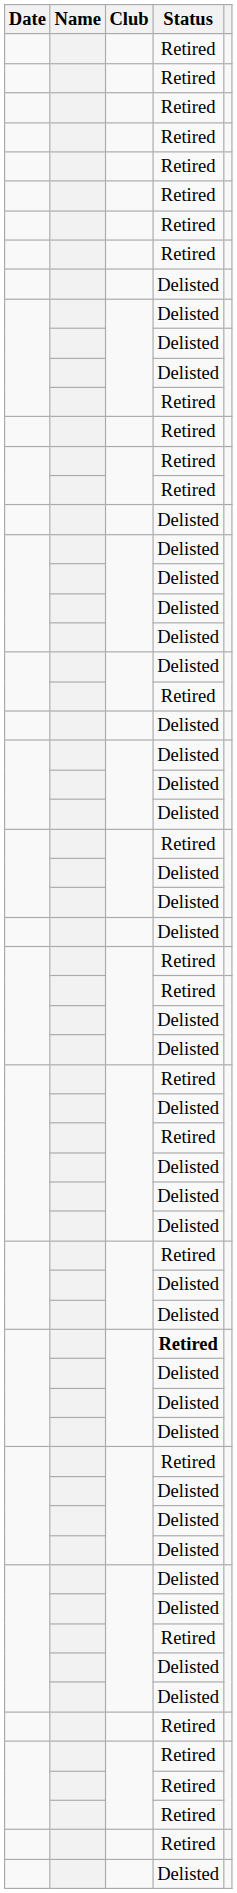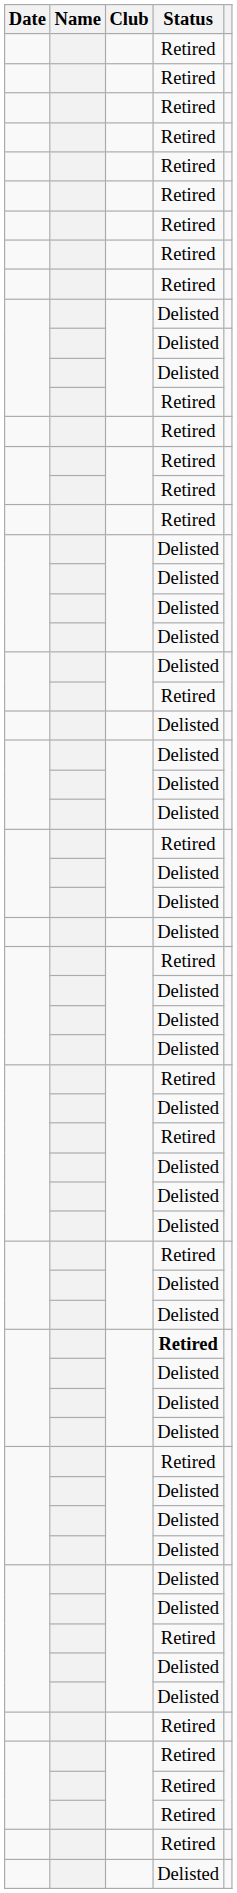(188, 284) Delisted -> (188, 284) Retired
(188, 519) Delisted -> (188, 519) Retired
(188, 990) Retired -> (188, 990) Delisted
